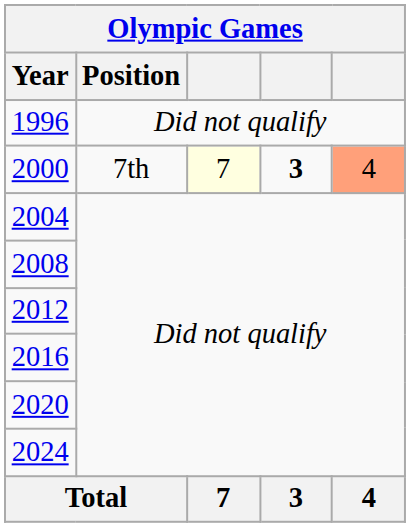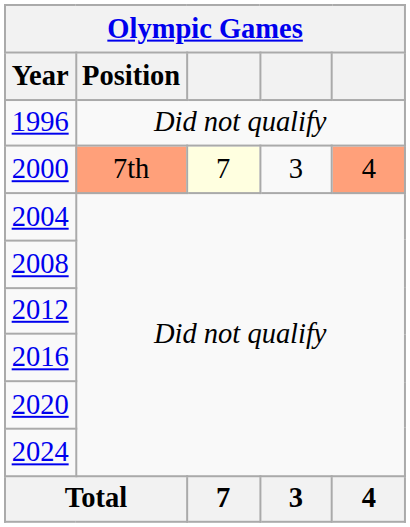(131, 169) no background -> (131, 169) lightsalmon background
(296, 169) bold -> (296, 169) normal
